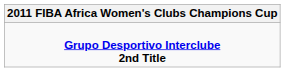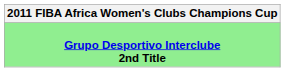(142, 51) no background -> (142, 51) lightgreen background
